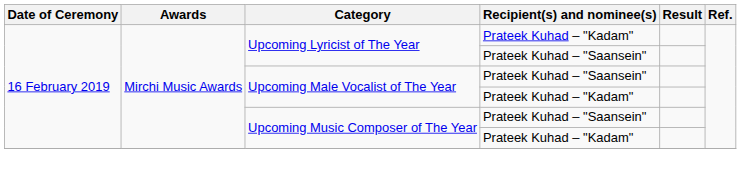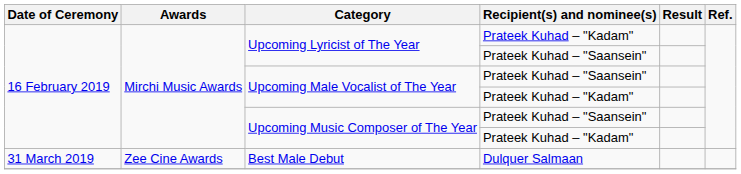+ row: (296, 158)
